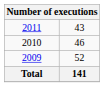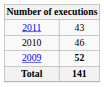(79, 58) normal -> (79, 58) bold
